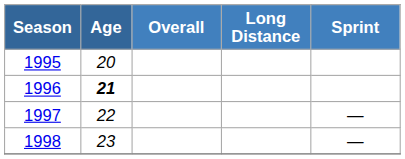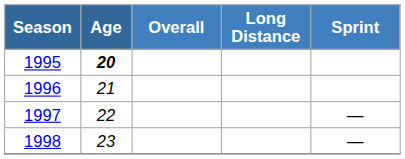(106, 63) normal -> (106, 63) bold
(106, 89) bold -> (106, 89) normal
